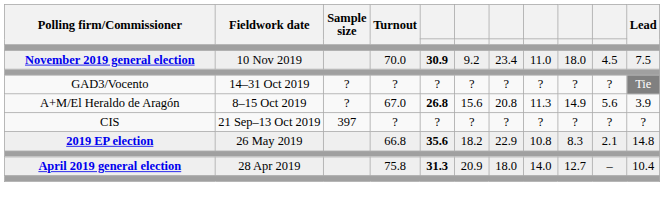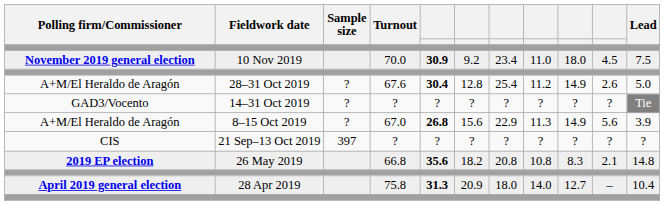+ row: (110, 84)
(506, 103) 20.8 -> (506, 122) 22.9
(506, 141) 22.9 -> (506, 160) 20.8
